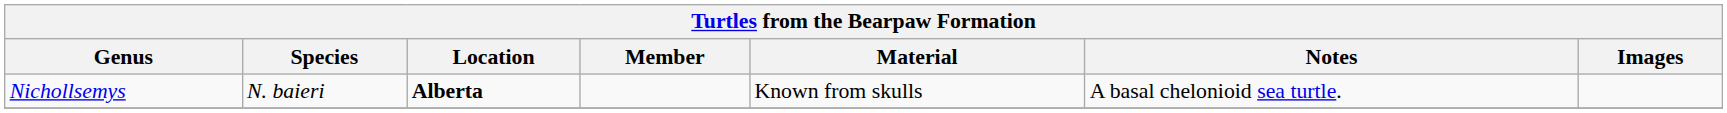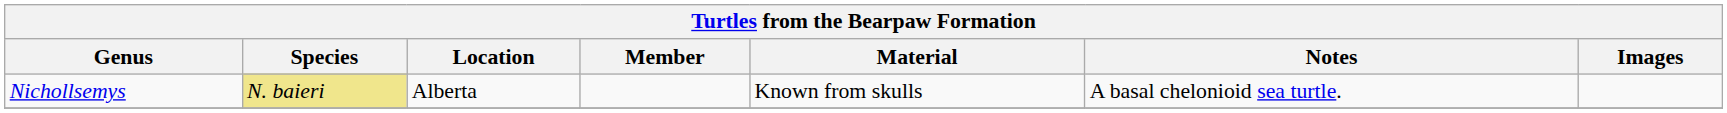(286, 90) no background -> (286, 90) khaki background
(447, 90) bold -> (444, 90) normal
